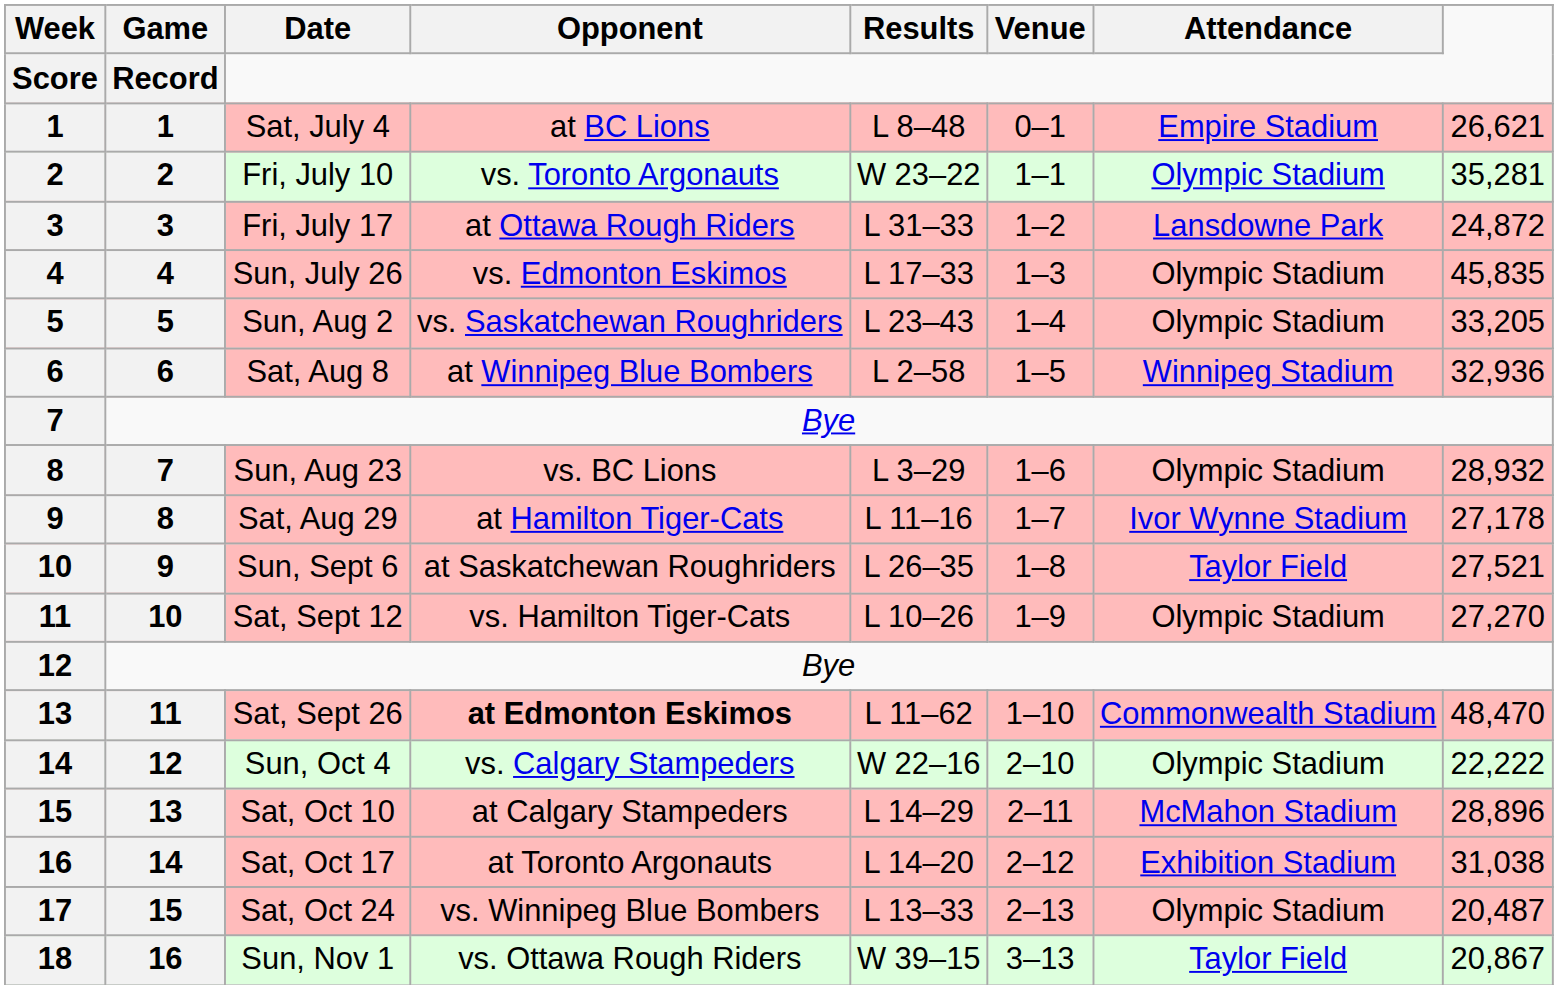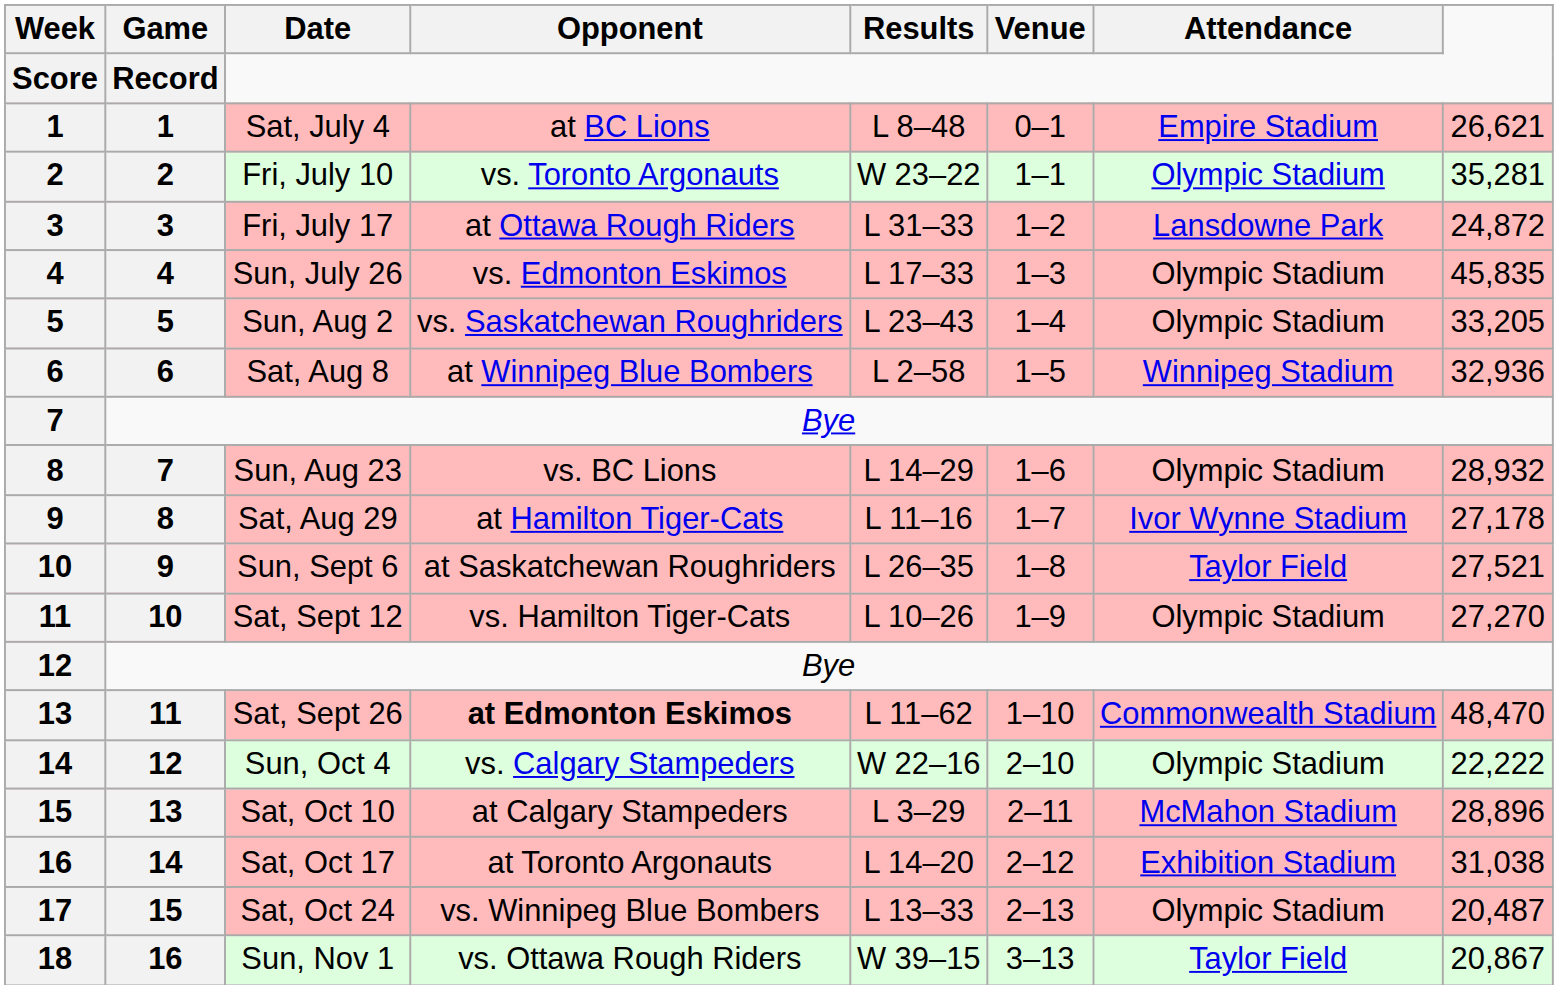(919, 469) L 3–29 -> (919, 469) L 14–29
(919, 812) L 14–29 -> (919, 812) L 3–29
